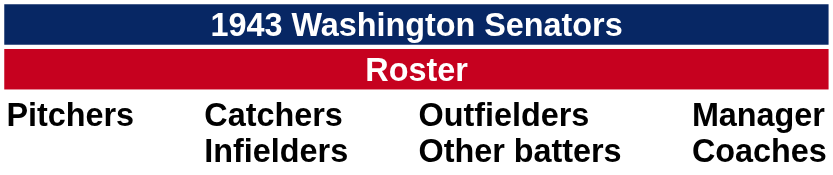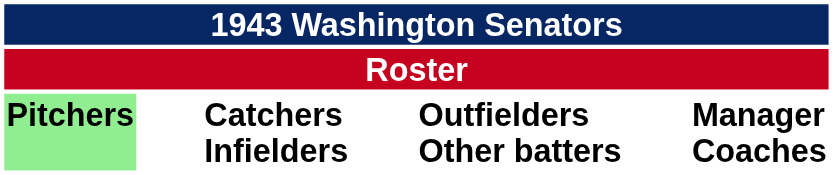(70, 114) no background -> (70, 114) lightgreen background
